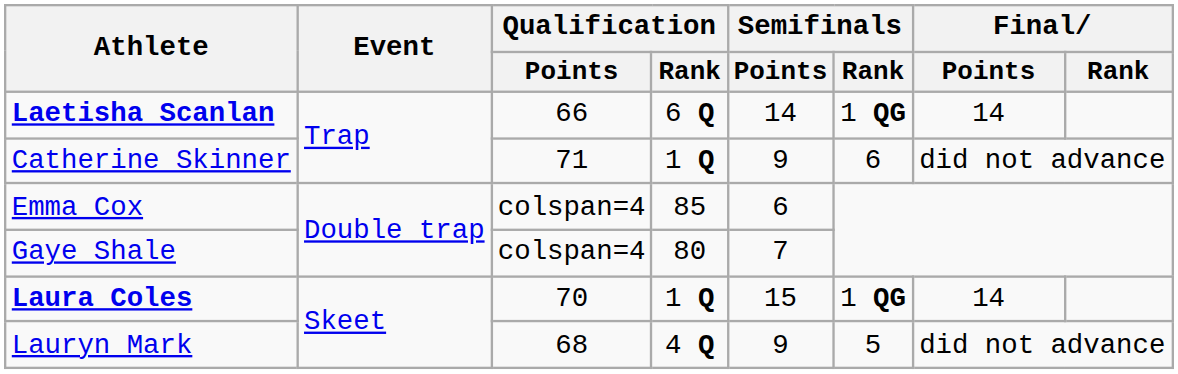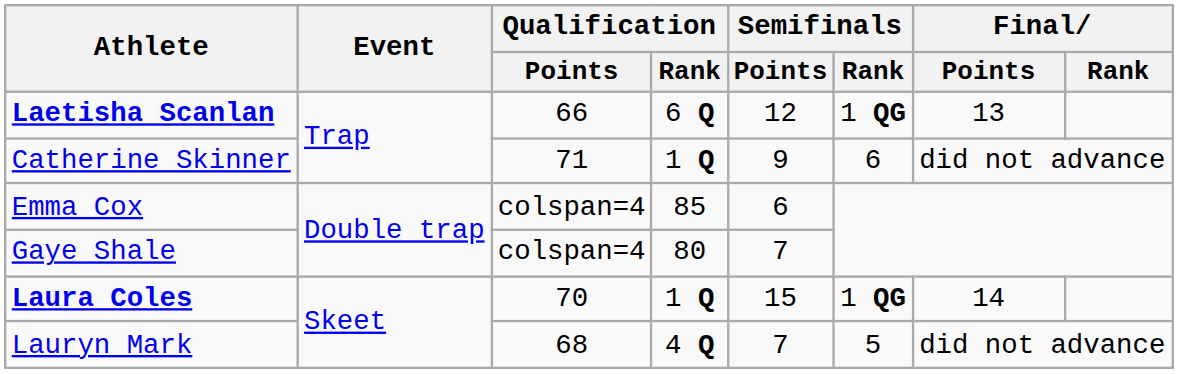(780, 115) 14 -> (780, 115) 12
(989, 115) 14 -> (989, 115) 13
(780, 345) 9 -> (780, 345) 7
